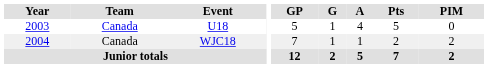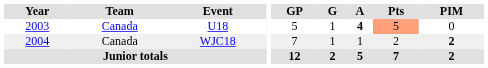(360, 26) normal -> (360, 26) bold
(396, 26) no background -> (396, 26) lightsalmon background
(451, 41) normal -> (451, 41) bold
